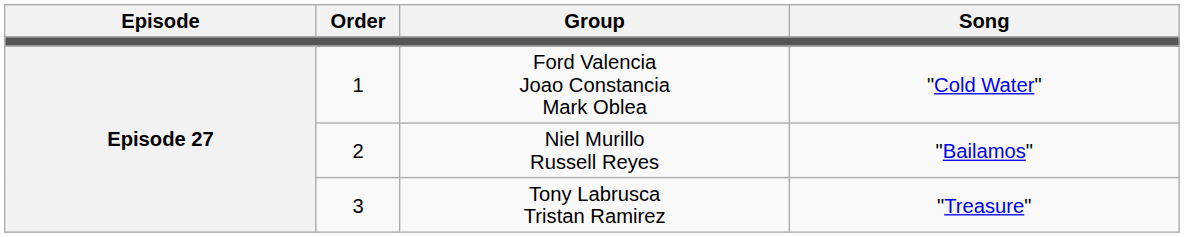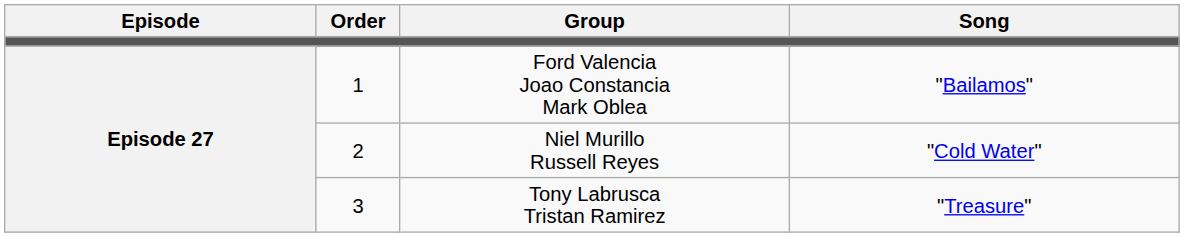(984, 85) "Cold Water" -> (984, 85) "Bailamos"
(984, 151) "Bailamos" -> (984, 151) "Cold Water"
